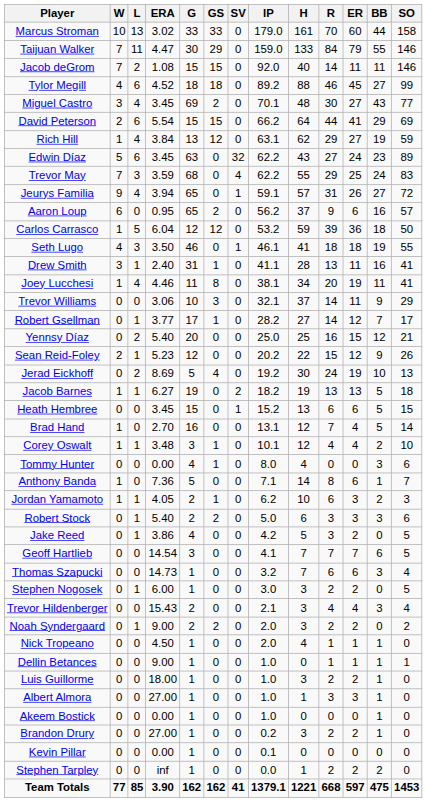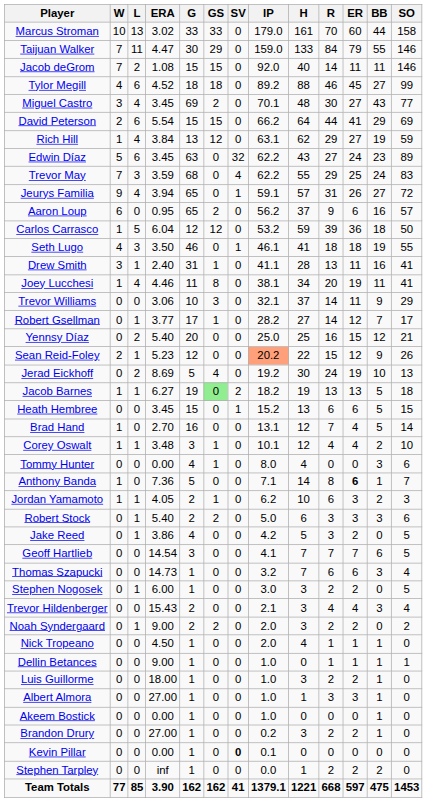(268, 355) no background -> (268, 355) lightsalmon background
(216, 391) no background -> (216, 391) lightgreen background
(355, 481) normal -> (355, 481) bold
(238, 752) normal -> (238, 752) bold
